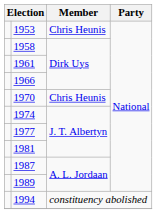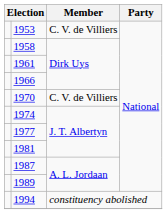(77, 30) Chris Heunis -> (83, 30) C. V. de Villiers
(77, 98) Chris Heunis -> (83, 98) C. V. de Villiers
